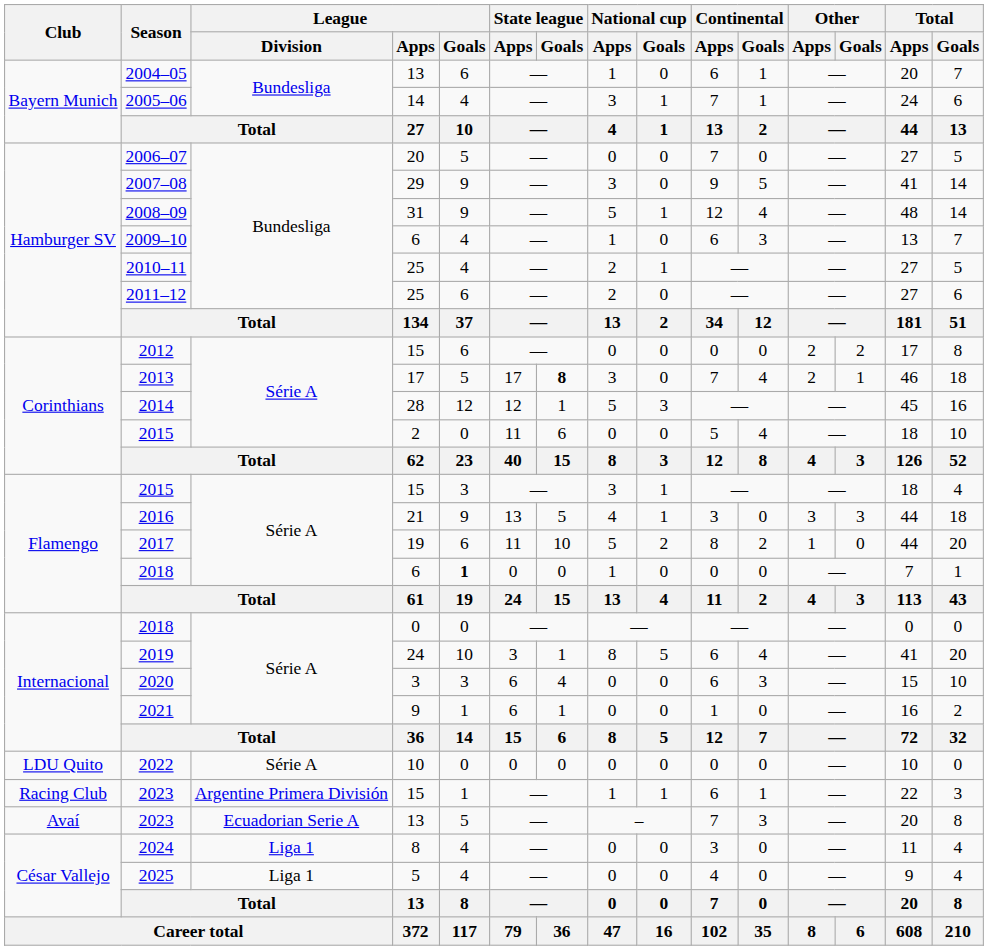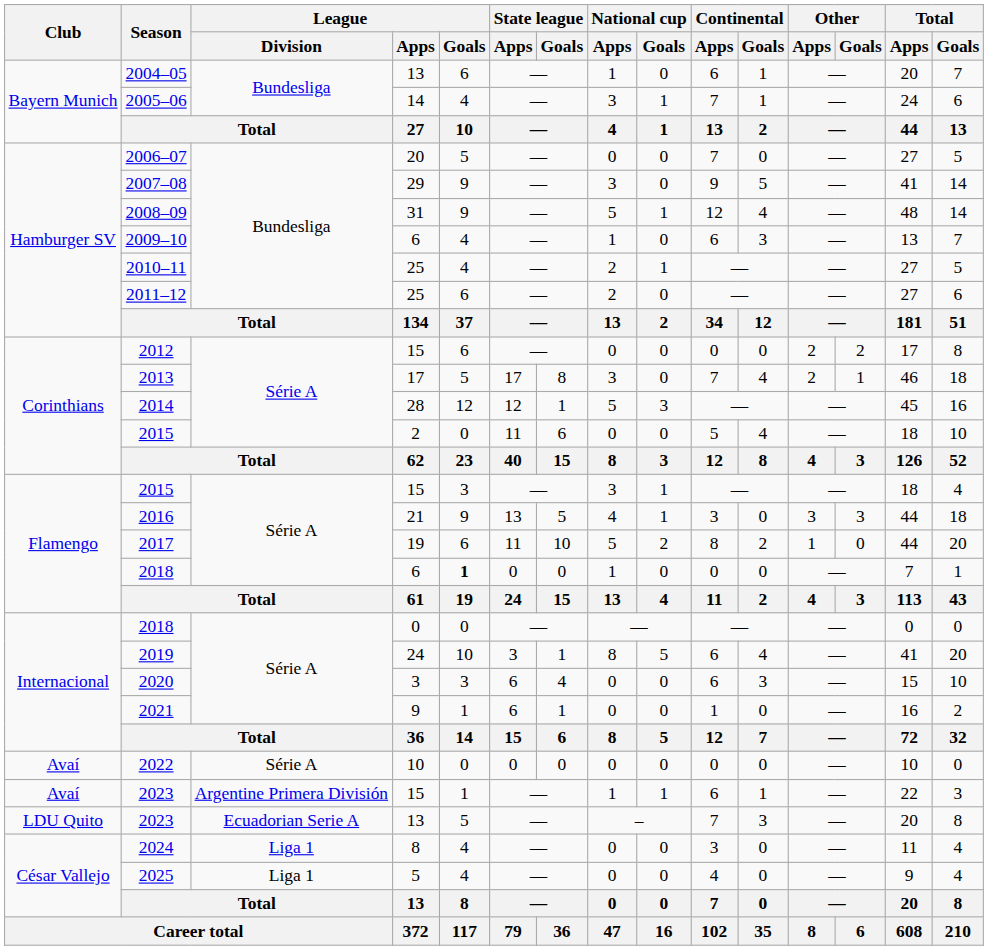(562, 377) bold -> (562, 377) normal
(63, 765) LDU Quito -> (63, 765) Avaí
(63, 792) Racing Club -> (63, 792) Avaí
(63, 820) Avaí -> (63, 820) LDU Quito
